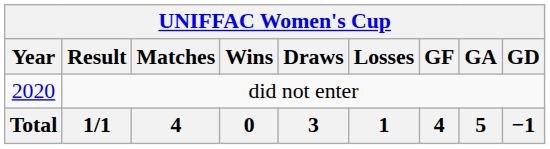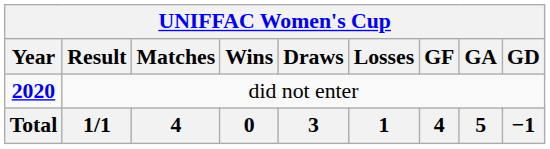(33, 90) normal -> (33, 90) bold
